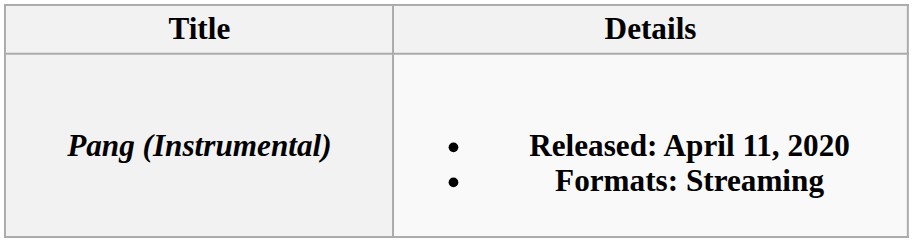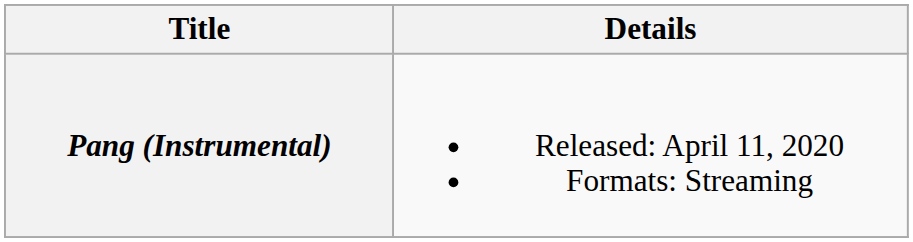(651, 163) bold -> (651, 163) normal
